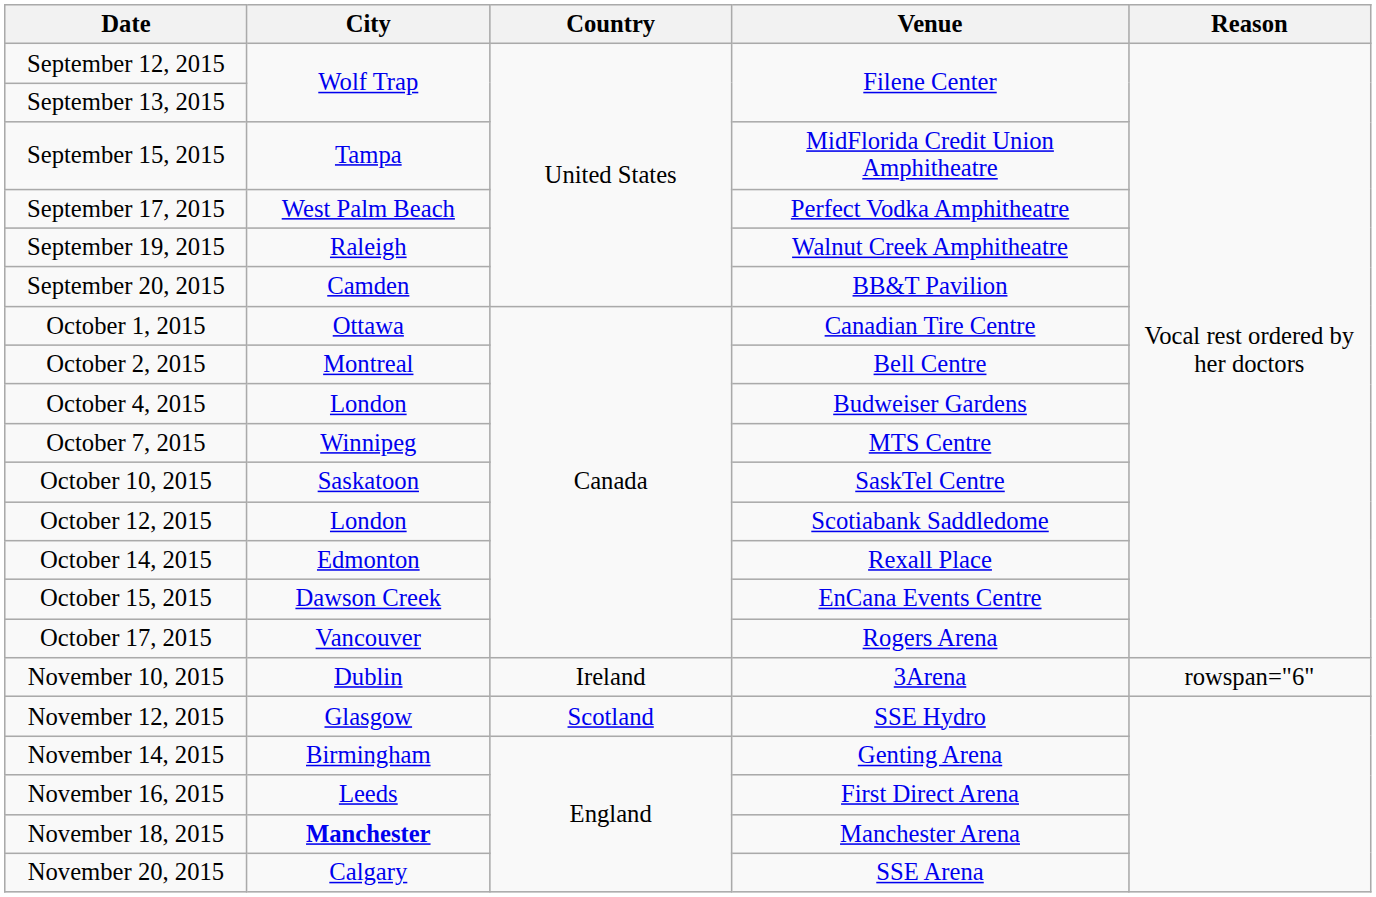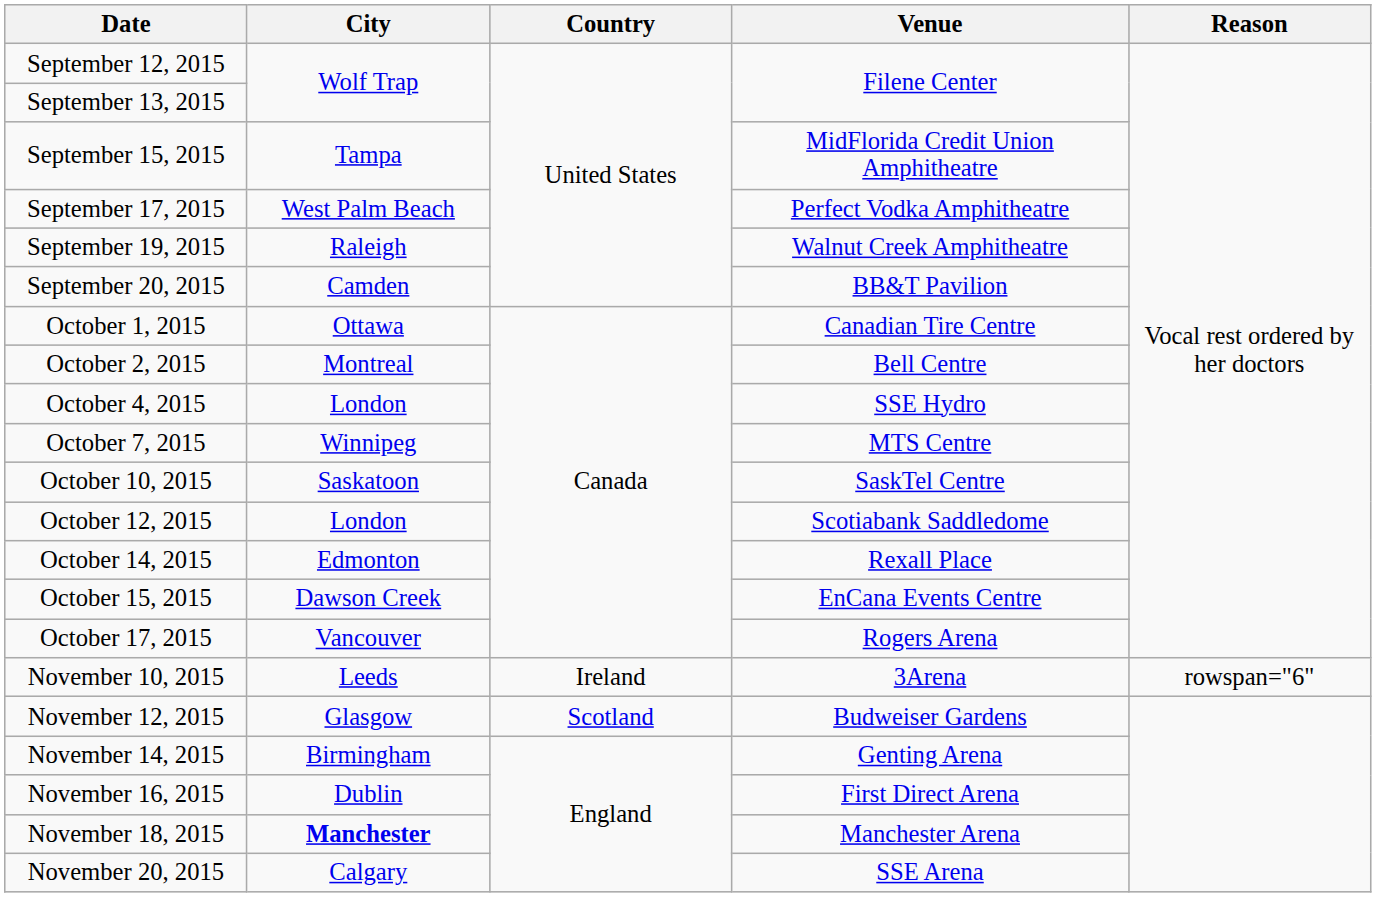(930, 403) Budweiser Gardens -> (930, 403) SSE Hydro
(368, 676) Dublin -> (368, 676) Leeds
(930, 716) SSE Hydro -> (930, 716) Budweiser Gardens
(368, 794) Leeds -> (368, 794) Dublin
